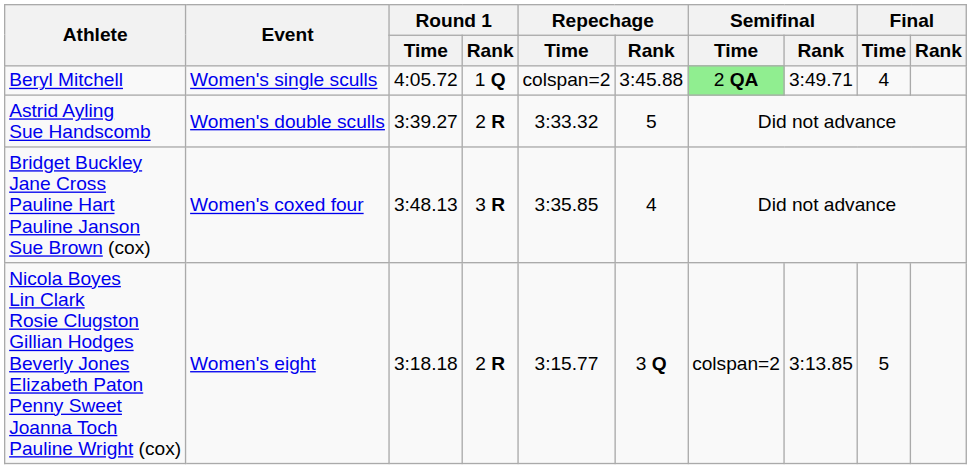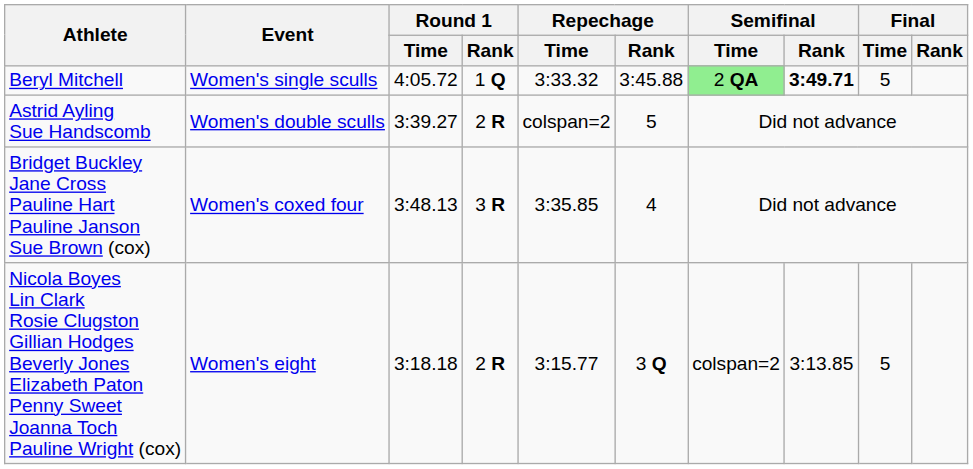(566, 81) colspan=2 -> (566, 81) 3:33.32
(821, 81) normal -> (821, 81) bold
(884, 81) 4 -> (885, 81) 5
(566, 122) 3:33.32 -> (566, 122) colspan=2
